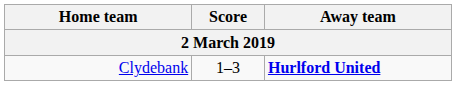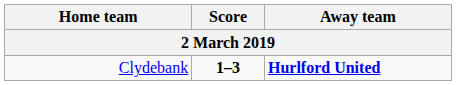(228, 67) normal -> (228, 67) bold
